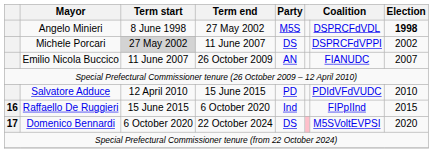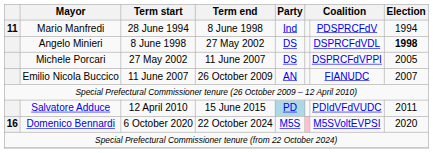+ row: (71, 28)
(290, 28) M5S -> (290, 44) DS
(158, 44) lightgrey background -> (158, 60) no background
(406, 44) 2002 -> (406, 60) 2005
(290, 92) no background -> (290, 108) lightblue background
(406, 92) 2010 -> (406, 108) 2011
- row: (71, 108)
(12, 124) 17 -> (12, 124) 16
(290, 124) DS -> (290, 124) M5S
